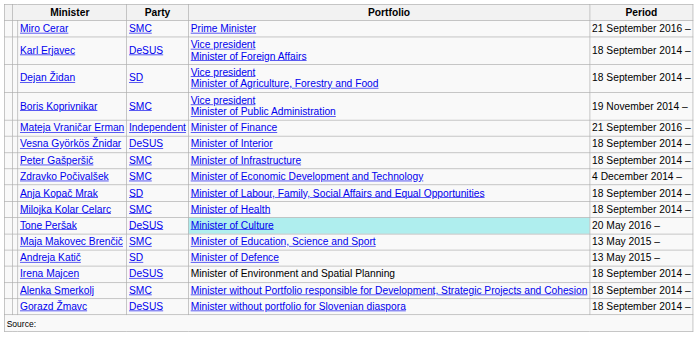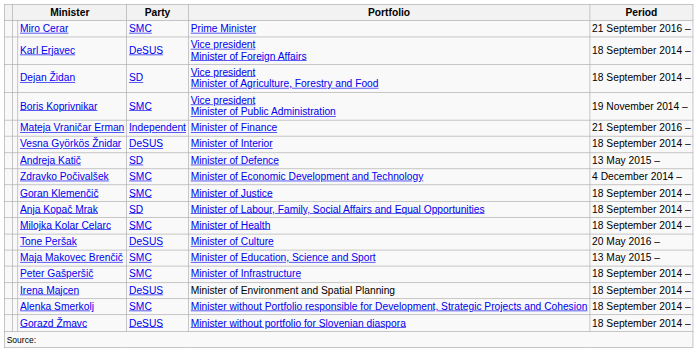rows swapped: (50, 258) <-> (57, 160)
+ row: (59, 193)
(232, 225) paleturquoise background -> (232, 242) no background
